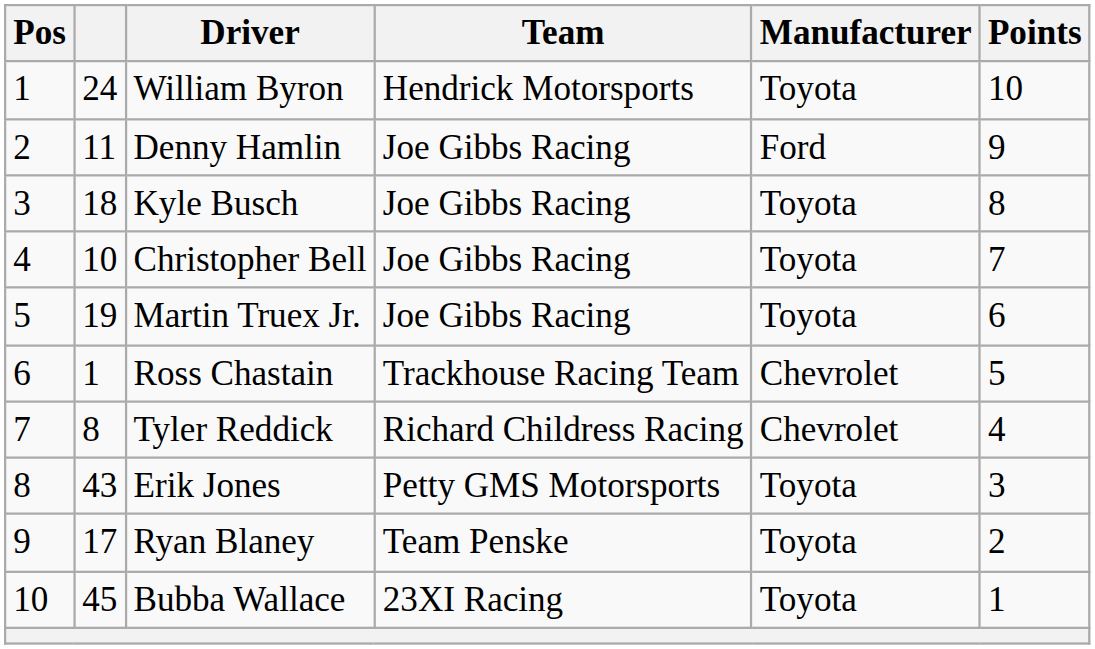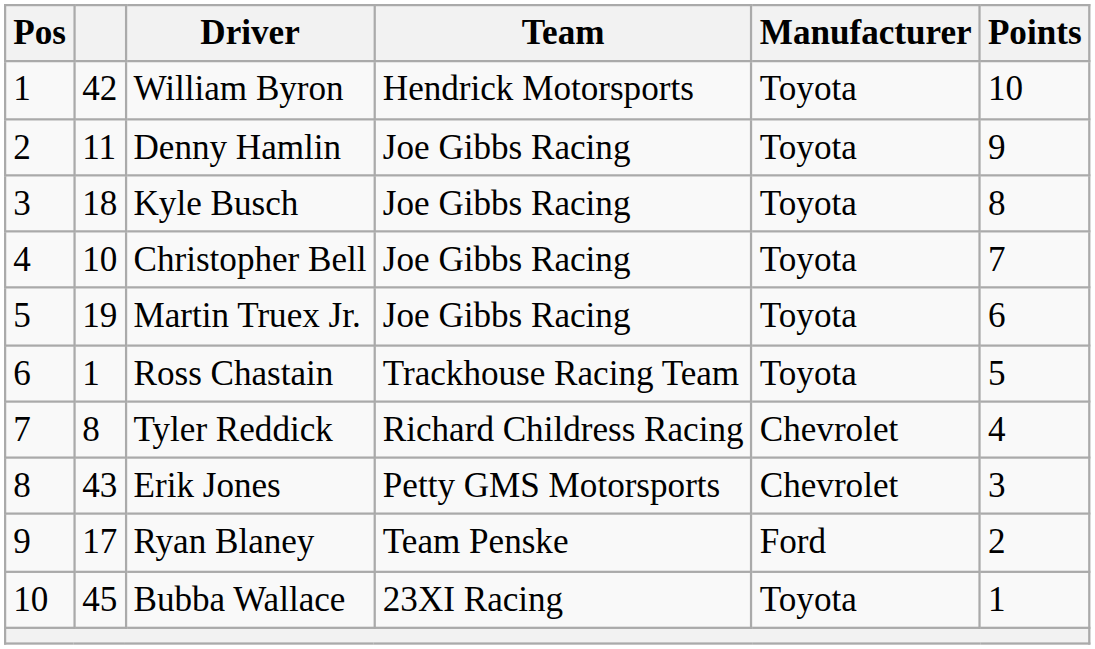(100, 89) 24 -> (100, 89) 42
(793, 145) Ford -> (808, 145) Toyota
(829, 371) Chevrolet -> (808, 371) Toyota
(808, 484) Toyota -> (829, 484) Chevrolet
(808, 541) Toyota -> (793, 541) Ford
